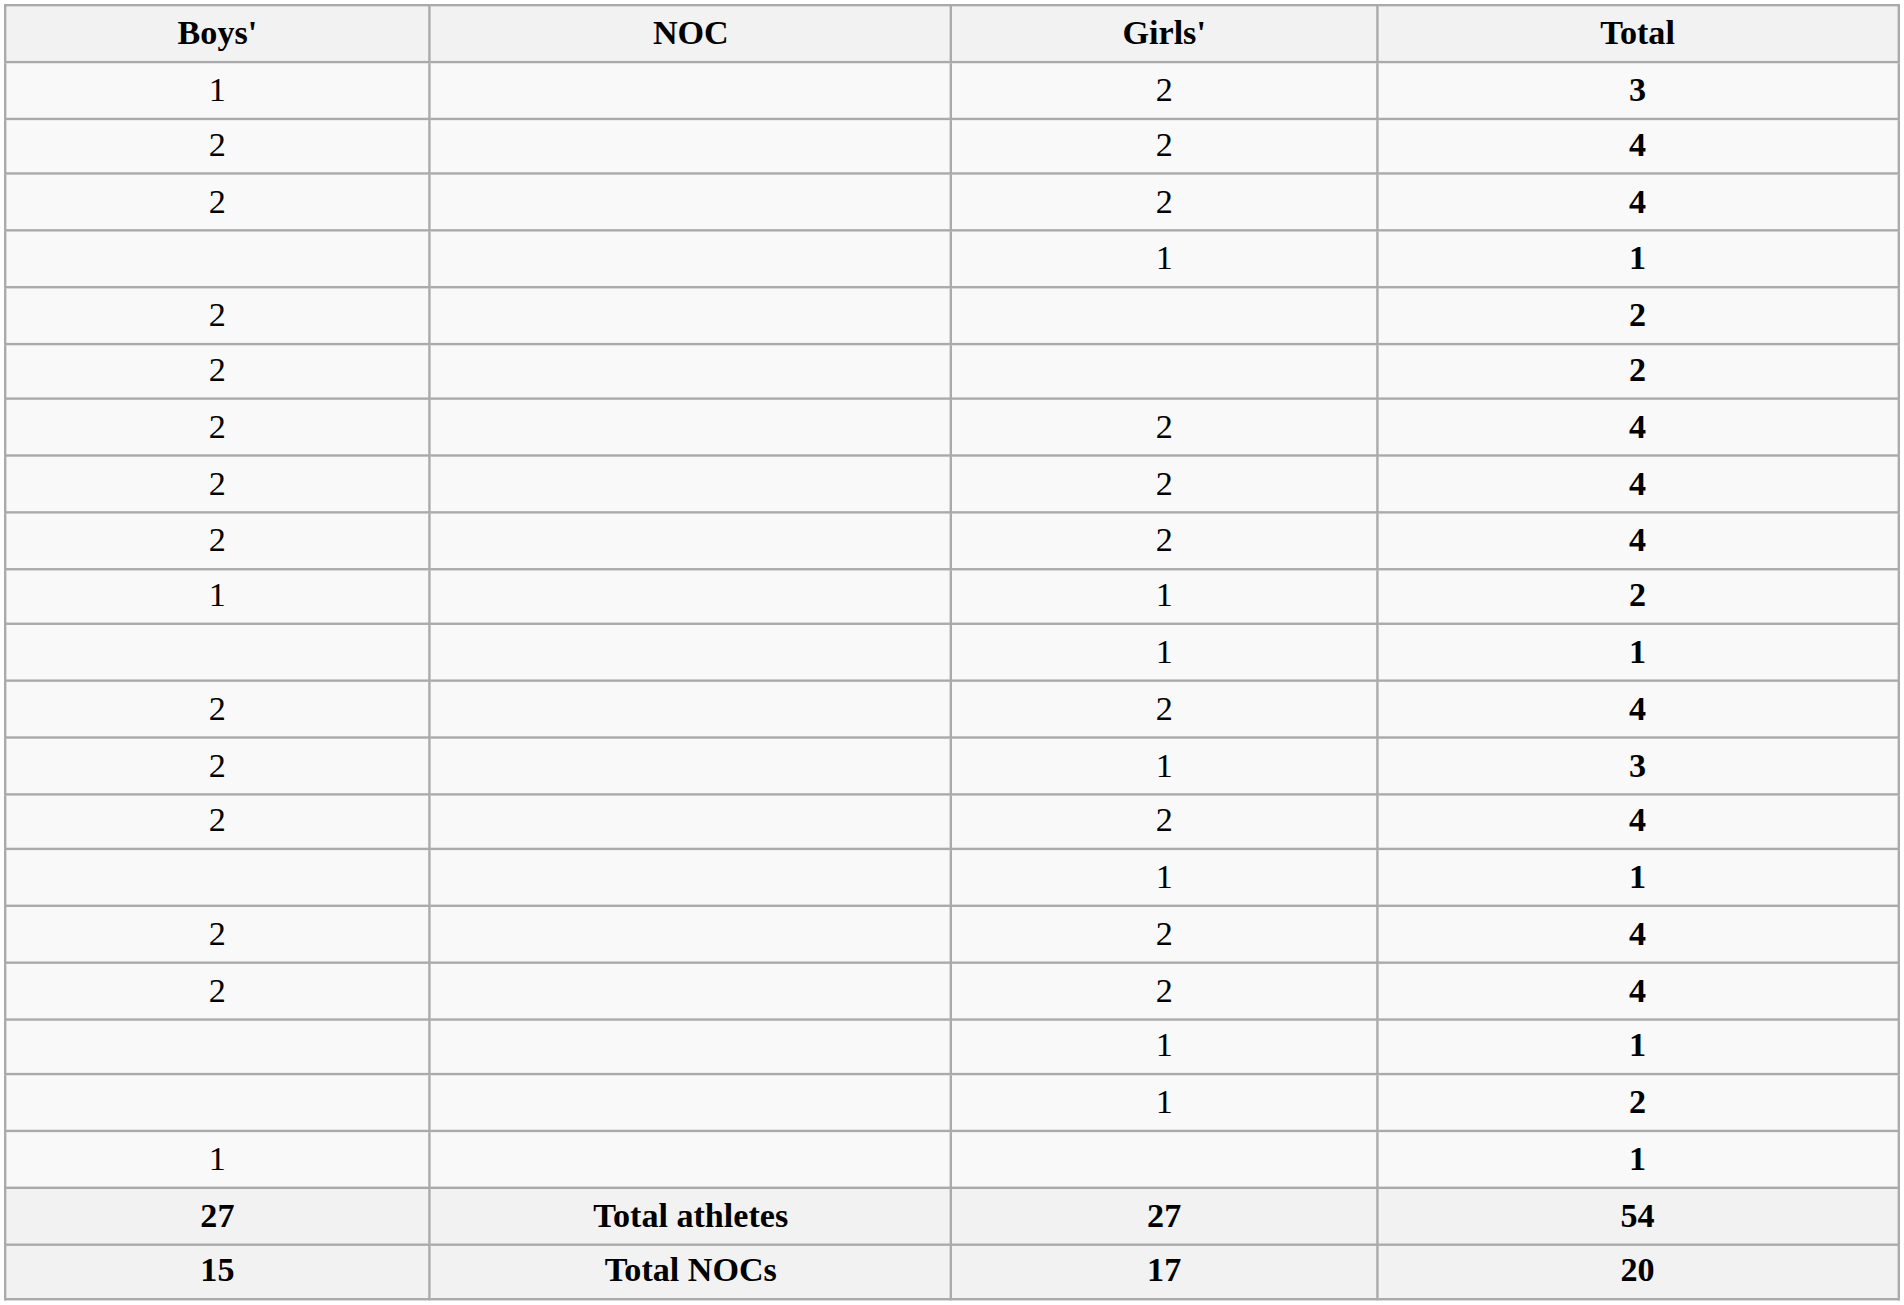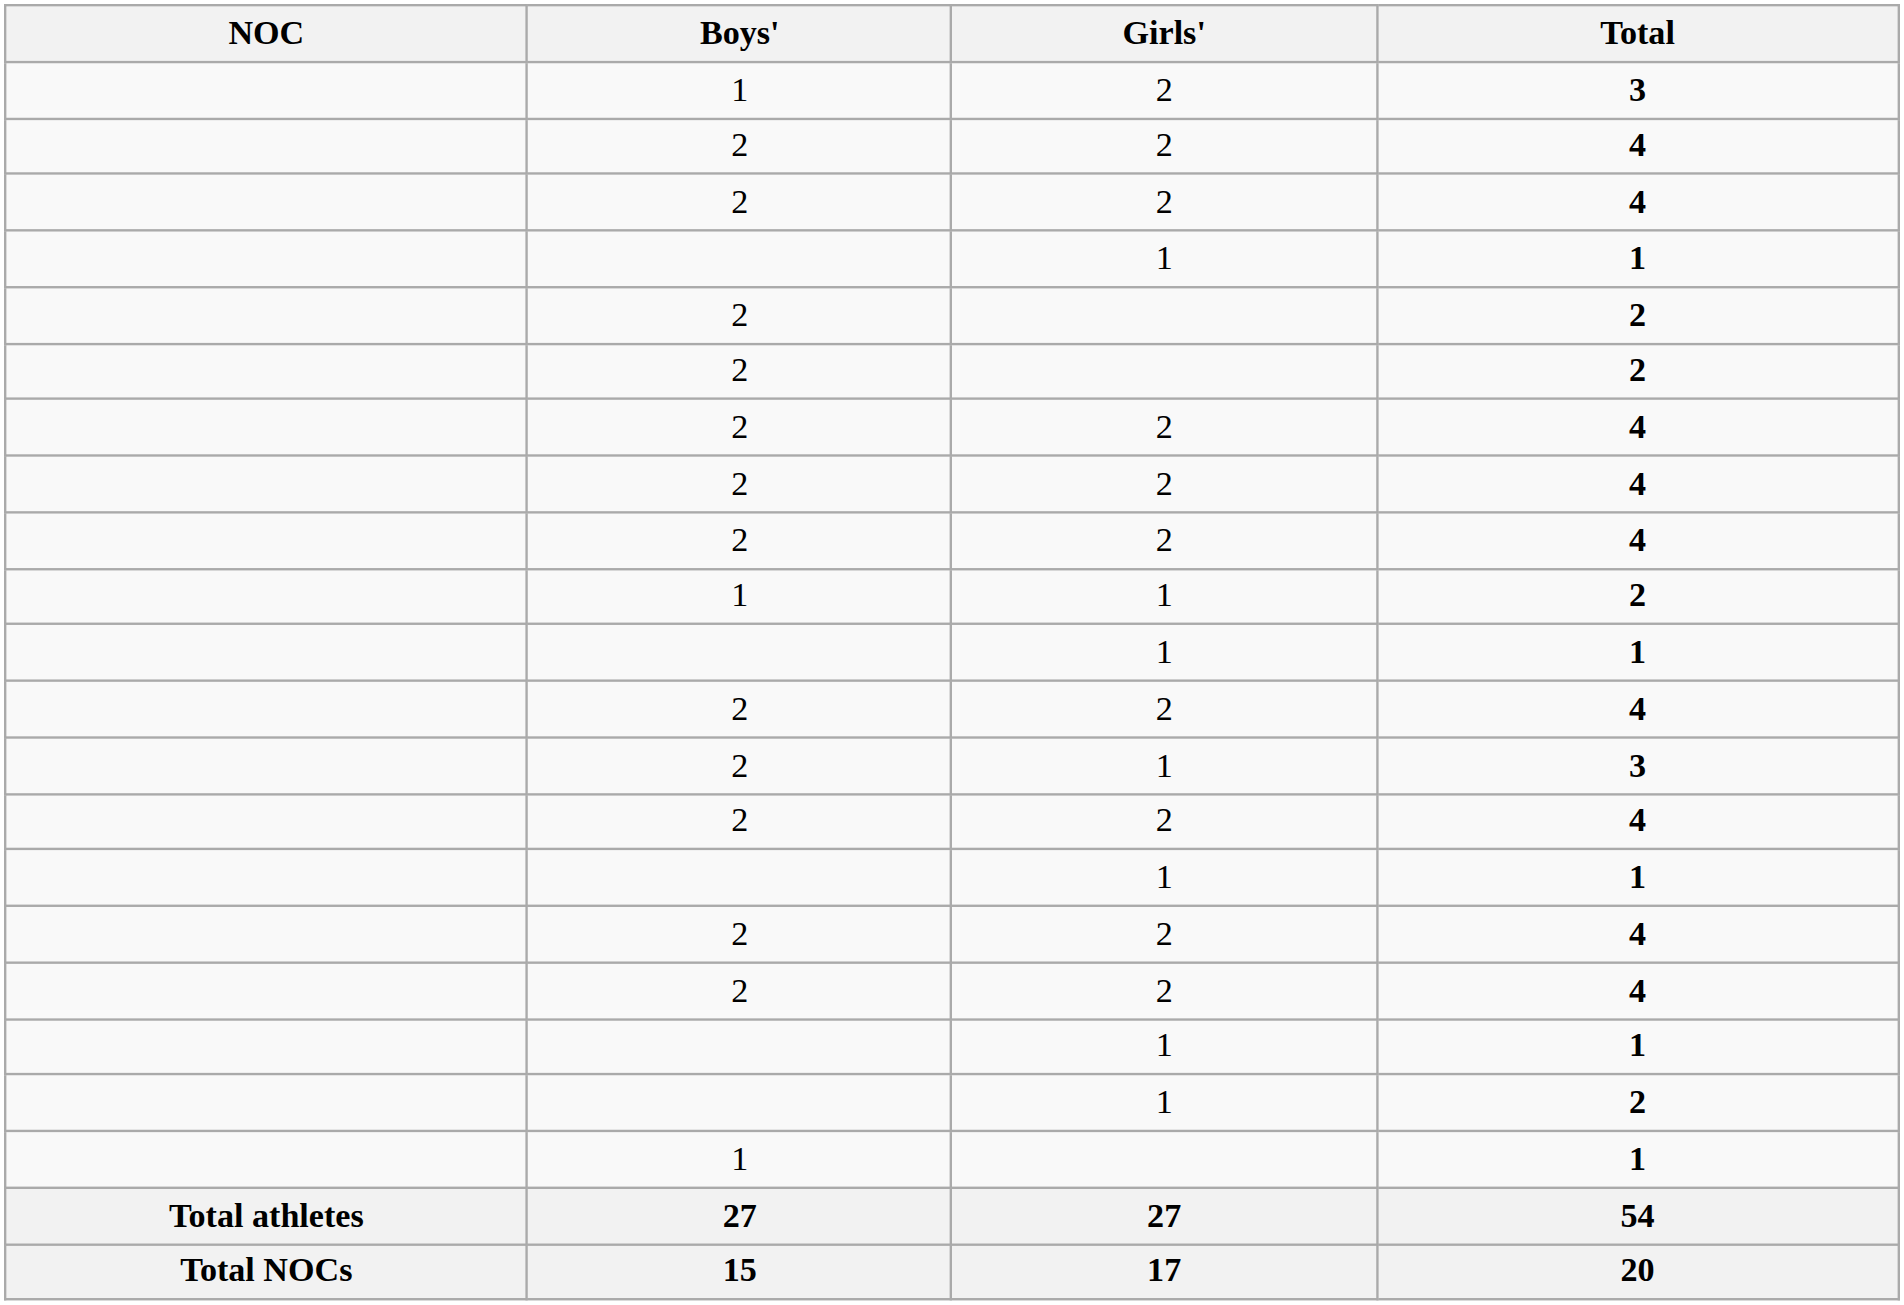columns swapped: (691, 33) <-> (217, 33)
